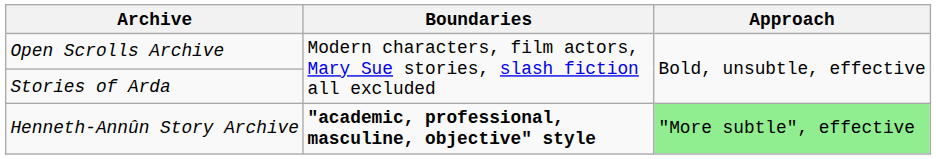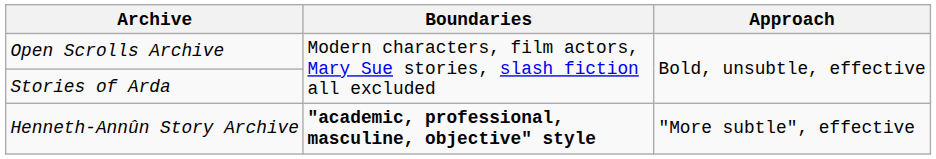(787, 129) lightgreen background -> (787, 129) no background
